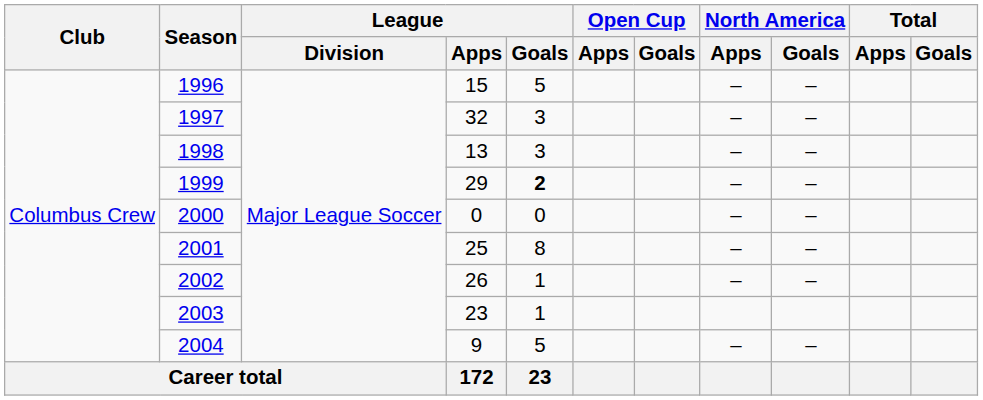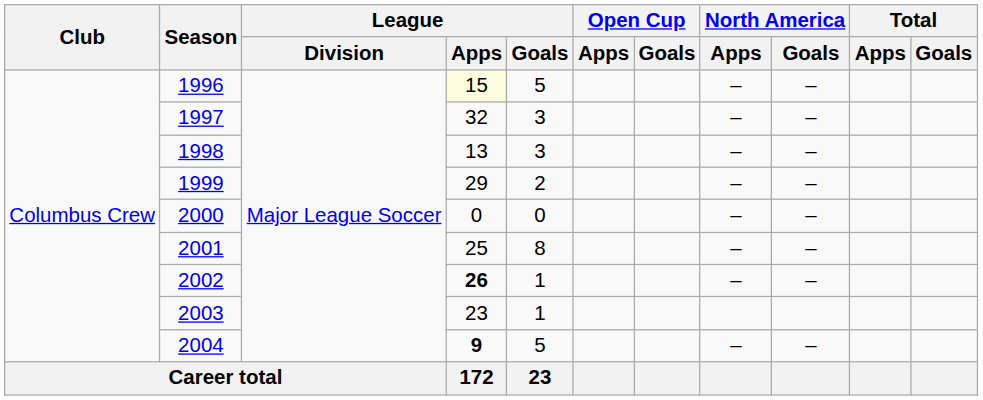(476, 85) no background -> (476, 85) lightyellow background
(540, 183) bold -> (540, 183) normal
(476, 280) normal -> (476, 280) bold
(476, 345) normal -> (476, 345) bold
